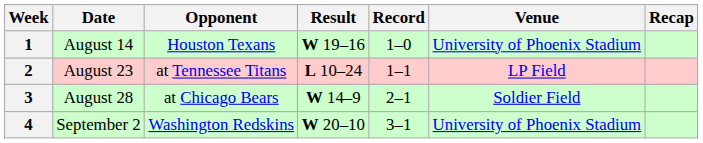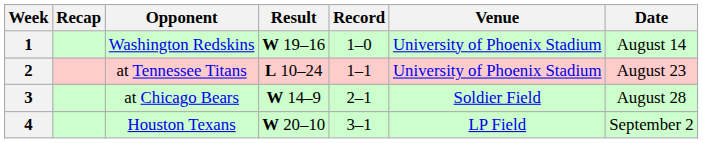columns swapped: (98, 17) <-> (671, 17)
(221, 44) Houston Texans -> (182, 44) Washington Redskins
(537, 71) LP Field -> (497, 71) University of Phoenix Stadium
(221, 124) Washington Redskins -> (182, 124) Houston Texans
(537, 124) University of Phoenix Stadium -> (497, 124) LP Field
